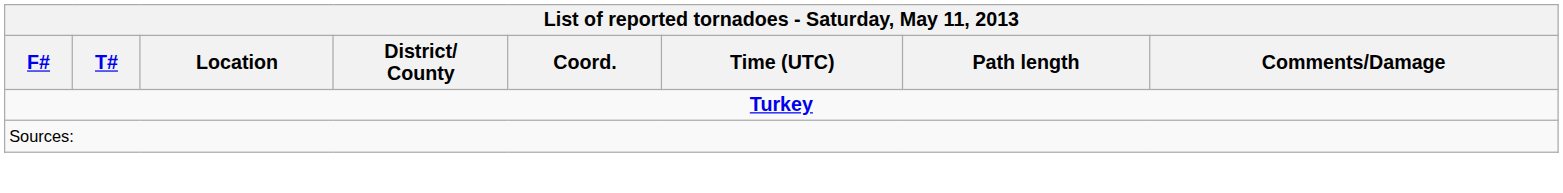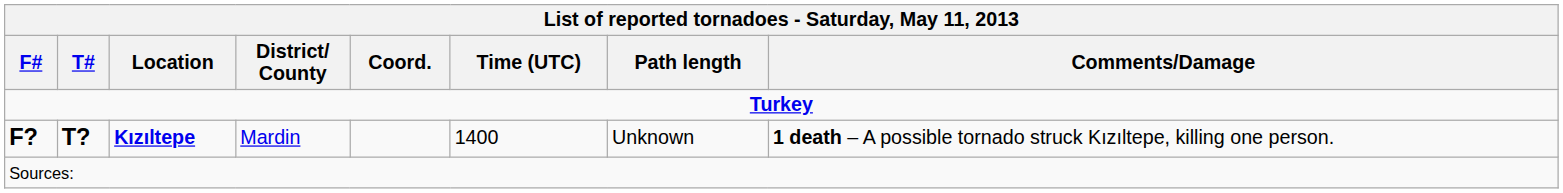+ row: (24, 138)
